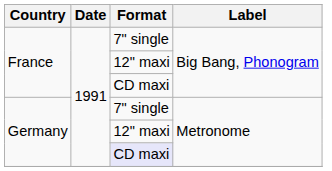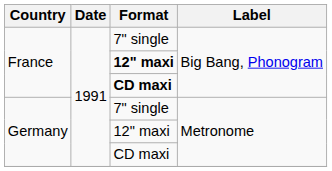(142, 62) normal -> (144, 62) bold
(141, 85) normal -> (143, 85) bold
(141, 154) lavender background -> (141, 154) no background
